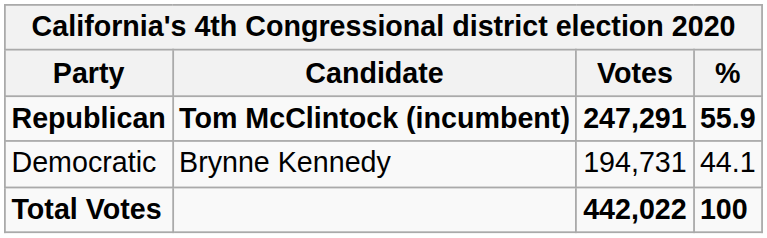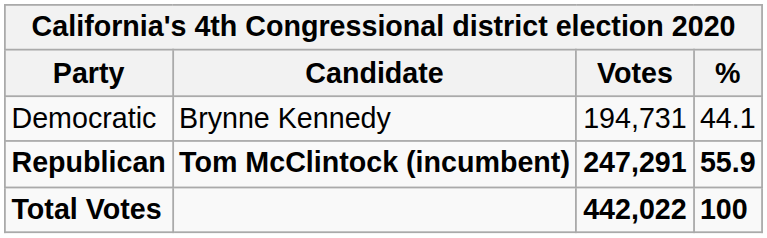rows swapped: (89, 118) <-> (84, 163)
